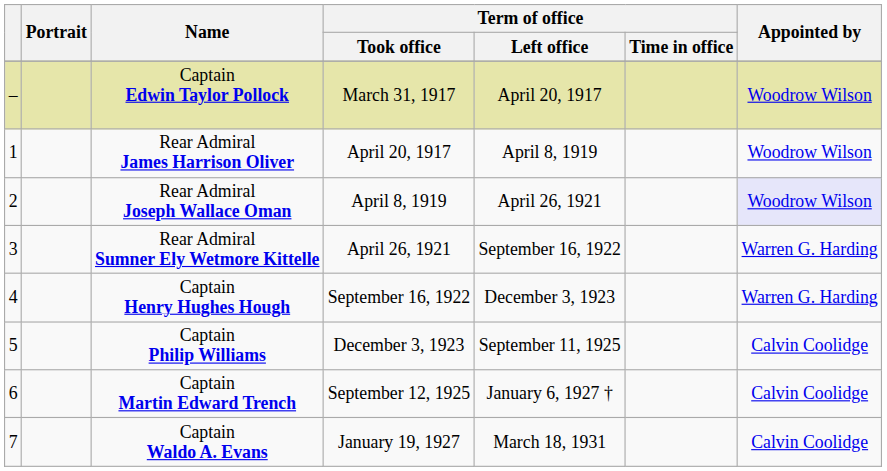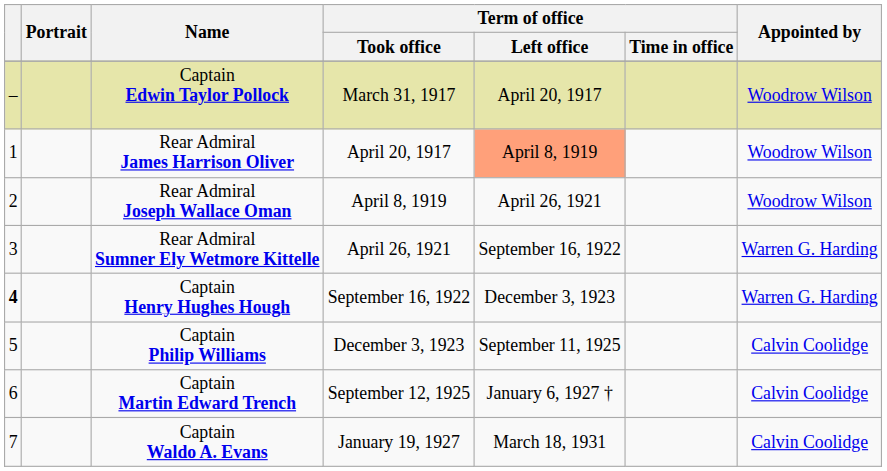(550, 153) no background -> (550, 153) lightsalmon background
(810, 201) lavender background -> (810, 201) no background
(13, 297) normal -> (13, 297) bold
